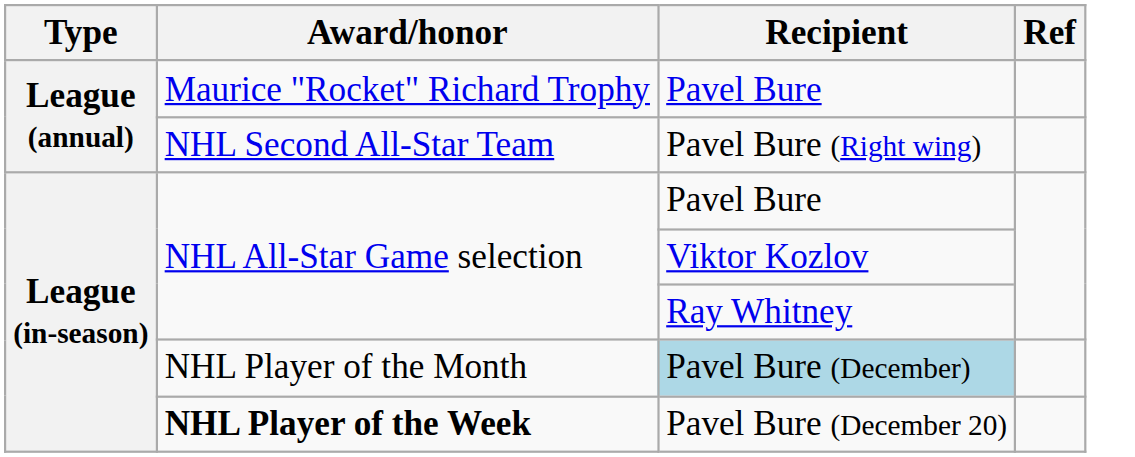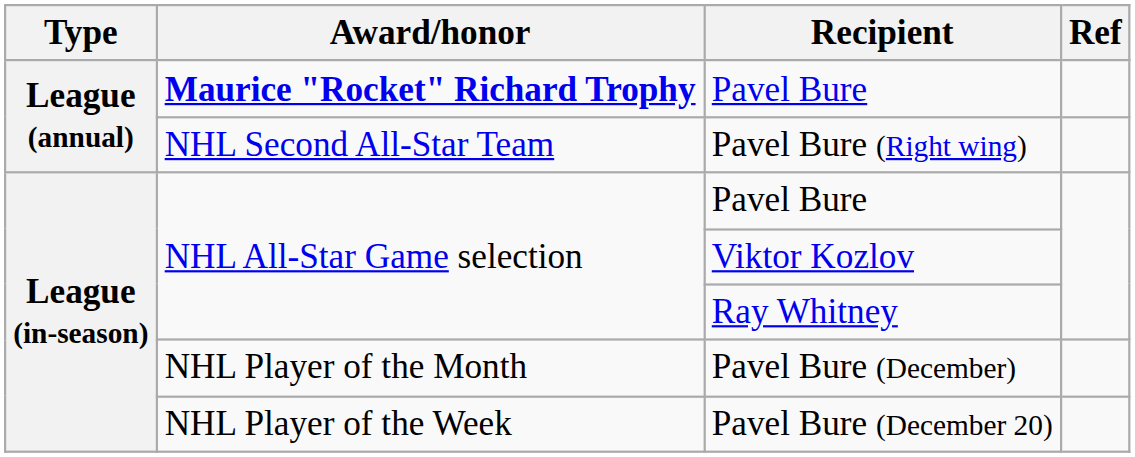(407, 88) normal -> (430, 88) bold
(818, 367) lightblue background -> (864, 367) no background
(348, 423) bold -> (338, 423) normal
